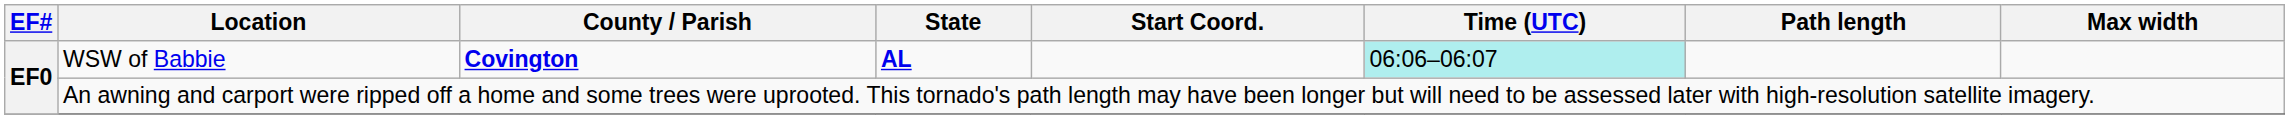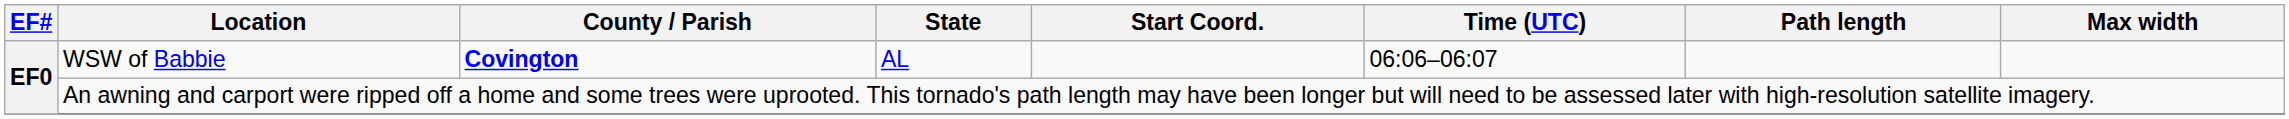(896, 59) bold -> (895, 59) normal
(1434, 59) paleturquoise background -> (1434, 59) no background
